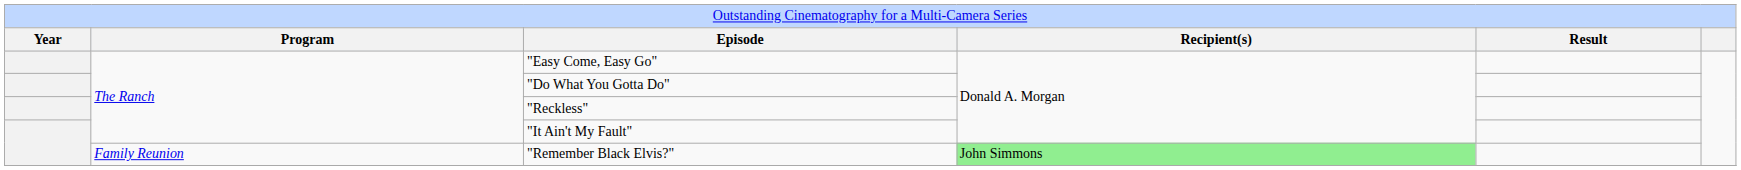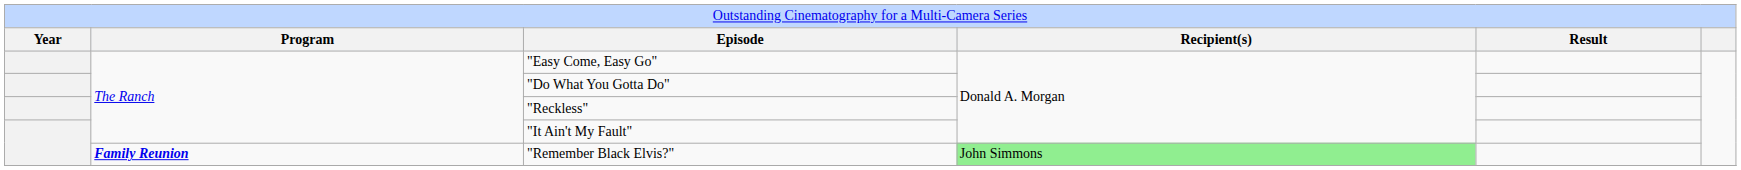(139, 154) normal -> (141, 154) bold
